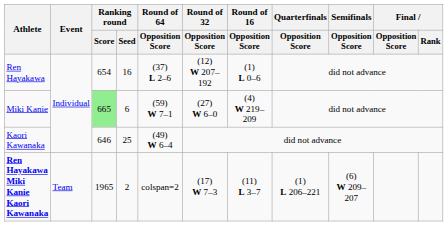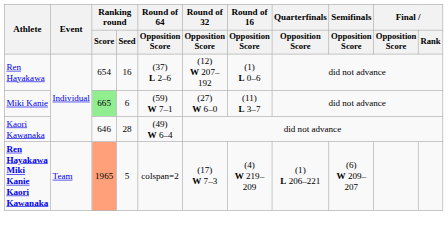(249, 109) (4) W 219–209 -> (249, 104) (11) L 3–7
(127, 140) 25 -> (127, 129) 28
(104, 187) no background -> (104, 176) lightsalmon background
(127, 187) 2 -> (127, 176) 5
(249, 187) (11) L 3–7 -> (249, 176) (4) W 219–209
